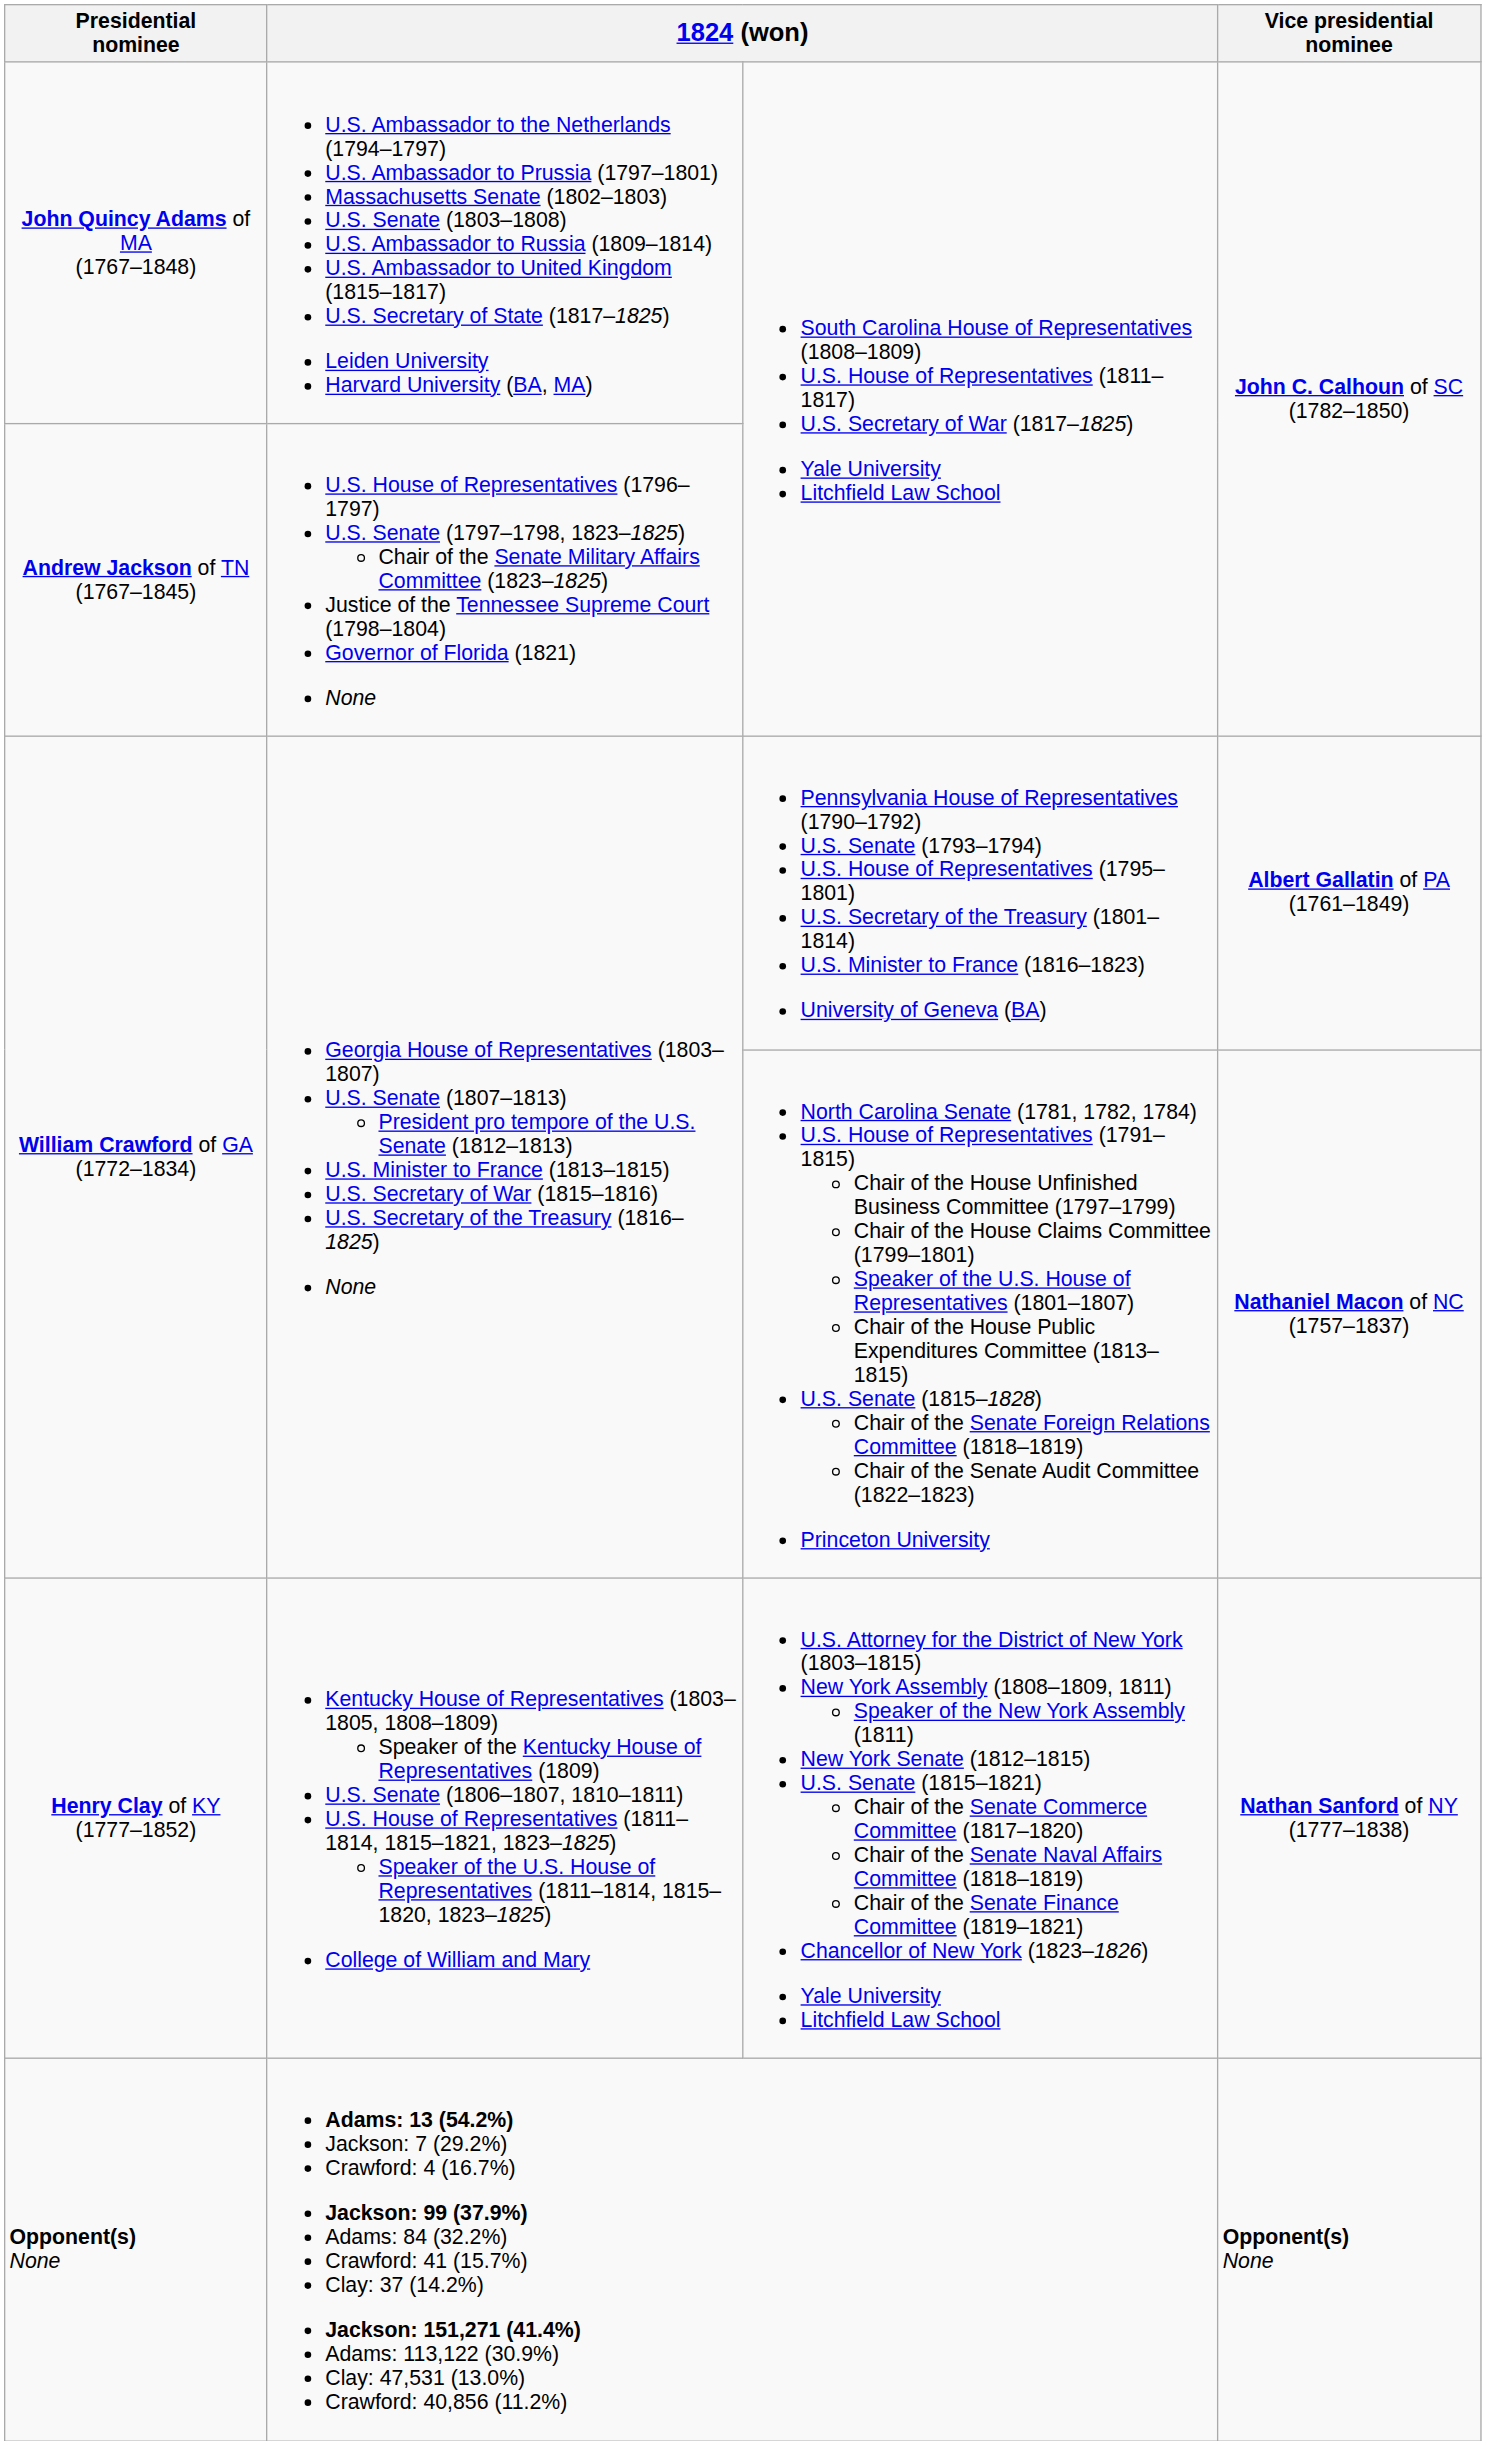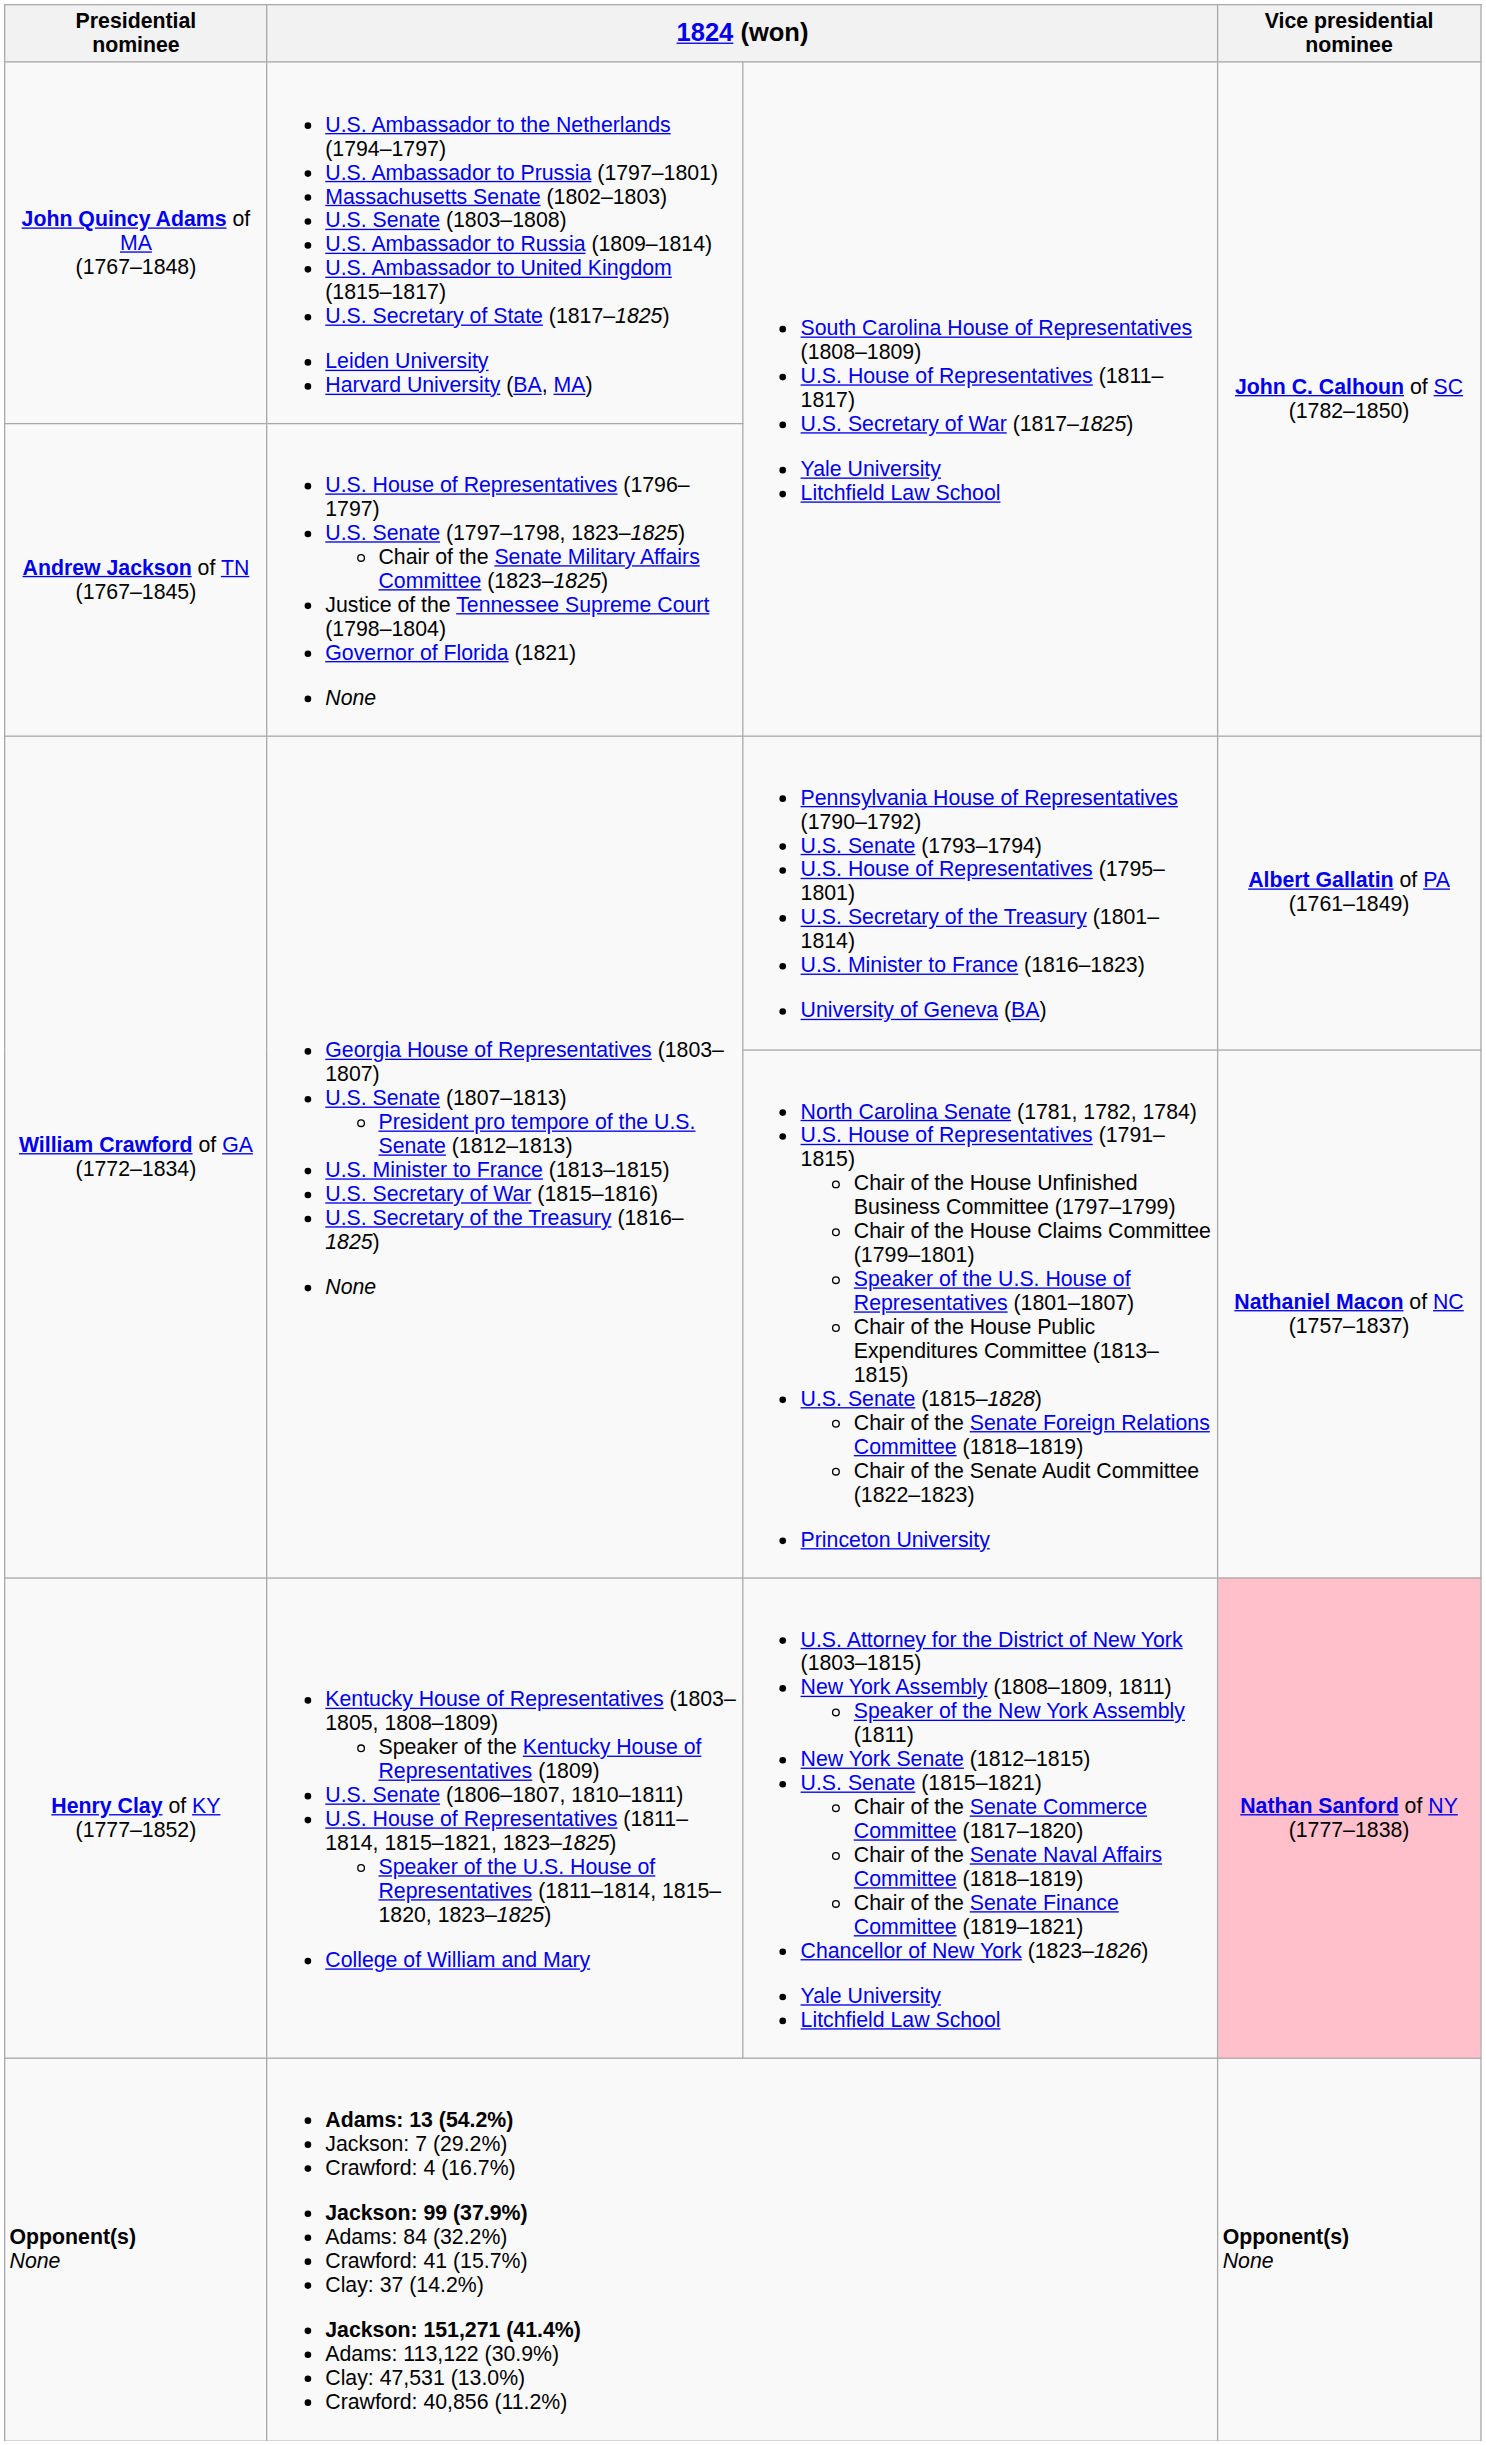(1349, 1818) no background -> (1349, 1818) pink background
